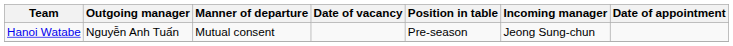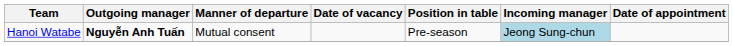(132, 32) normal -> (135, 32) bold
(549, 32) no background -> (549, 32) lightblue background
